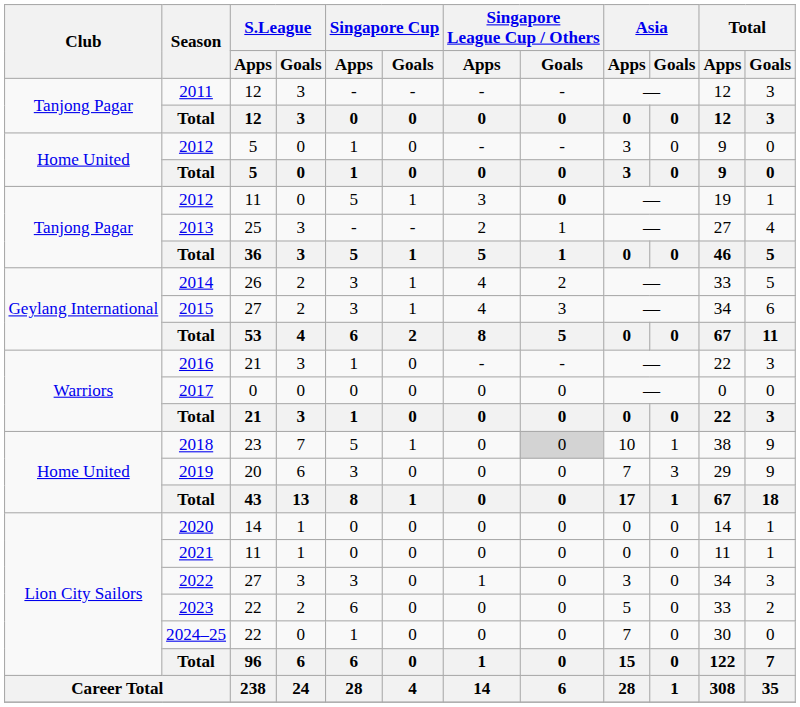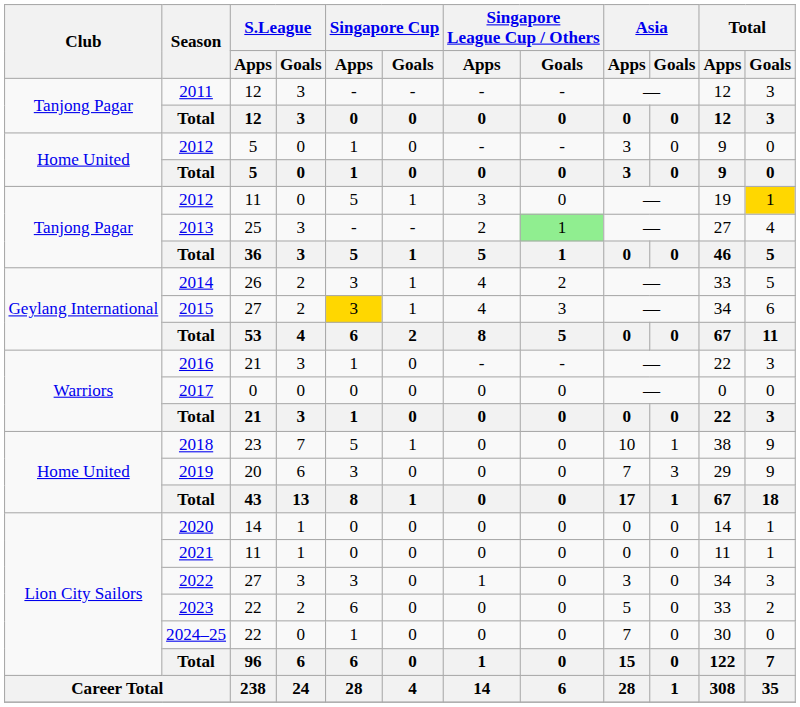(562, 200) bold -> (562, 200) normal
(770, 200) no background -> (770, 200) gold background
(562, 227) no background -> (562, 227) lightgreen background
(354, 308) no background -> (354, 308) gold background
(562, 444) lightgrey background -> (562, 444) no background
